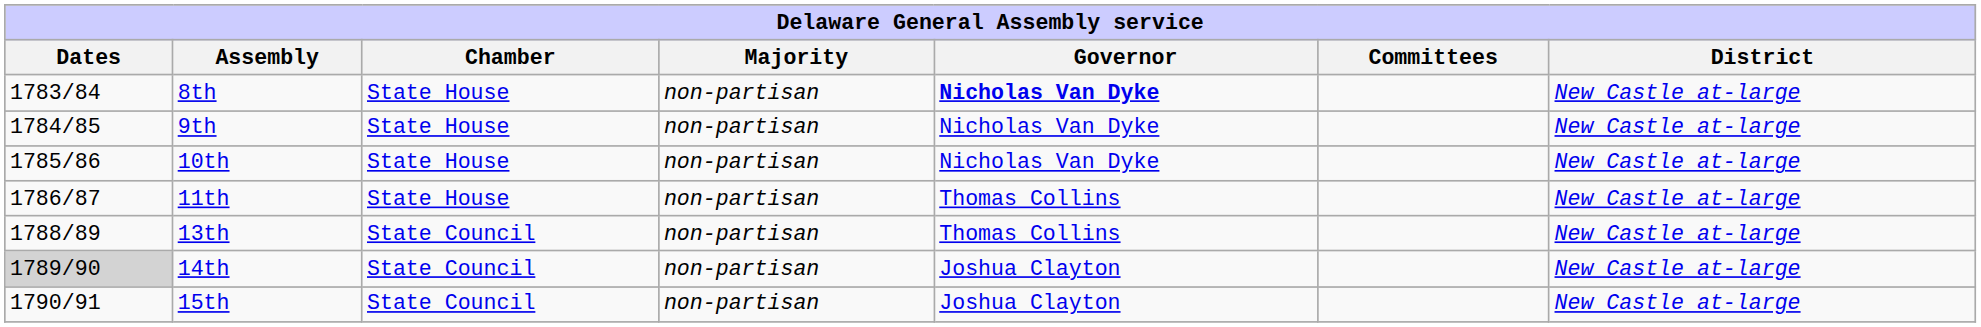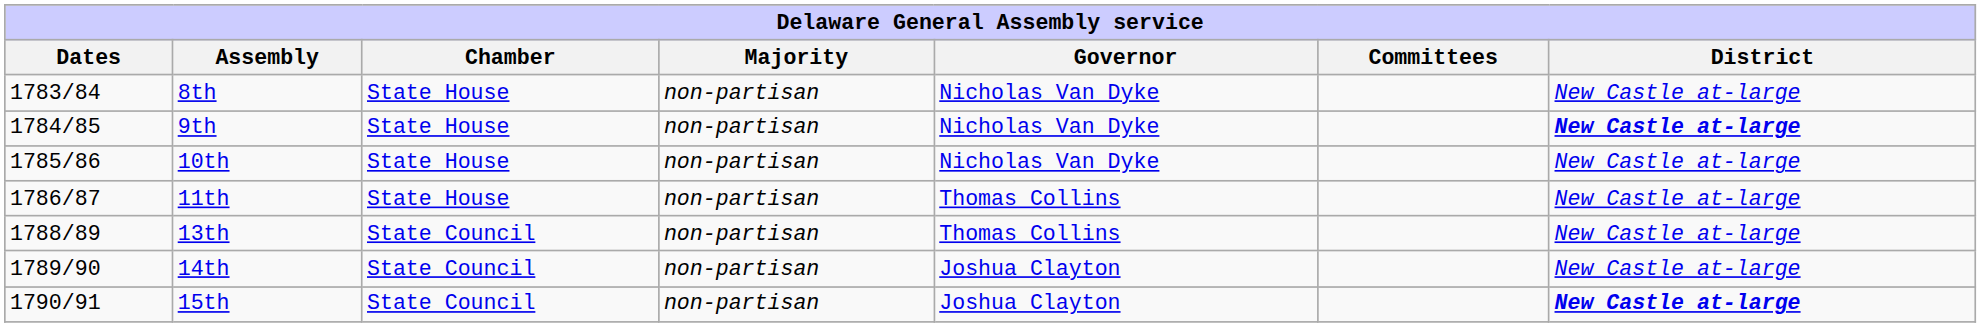(1049, 93) bold -> (1049, 93) normal
(1678, 128) normal -> (1678, 128) bold
(55, 269) lightgrey background -> (55, 269) no background
(1678, 304) normal -> (1678, 304) bold
